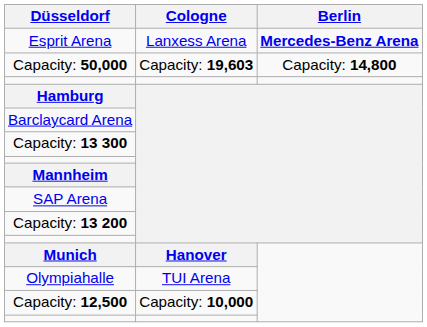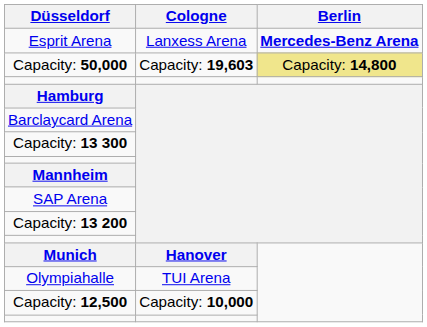(339, 64) no background -> (339, 64) khaki background
